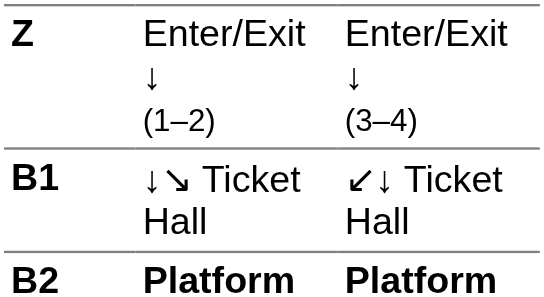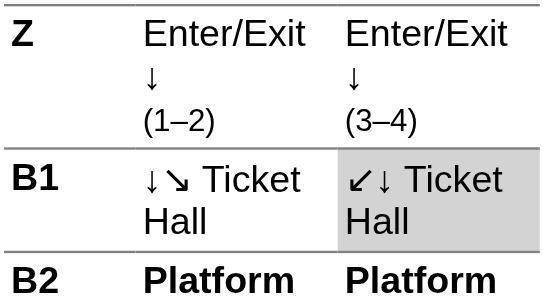(424, 200) no background -> (424, 200) lightgrey background
